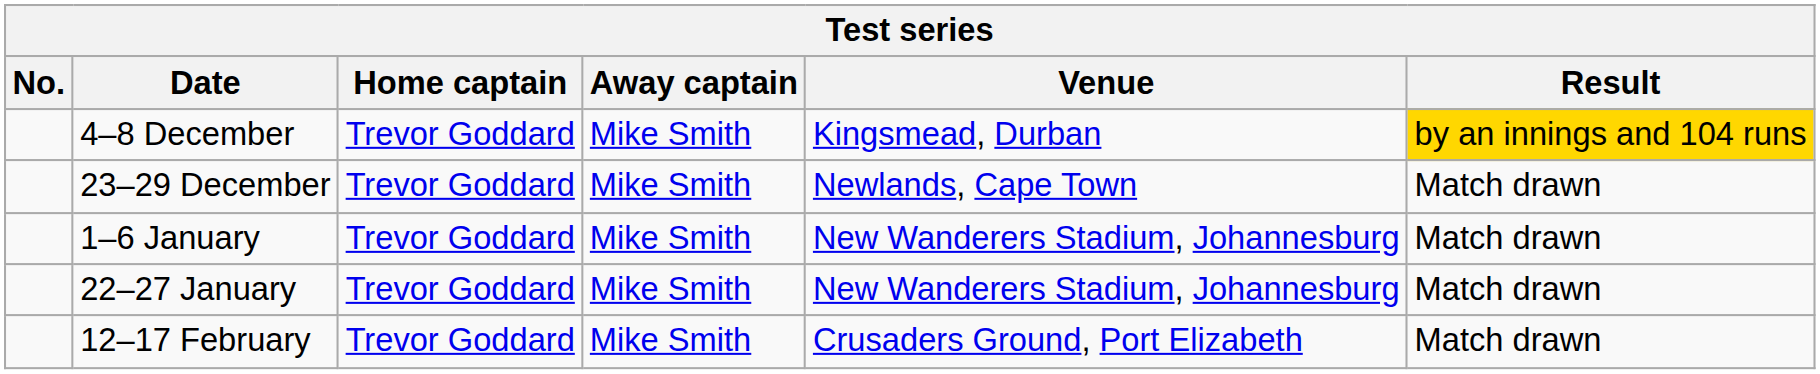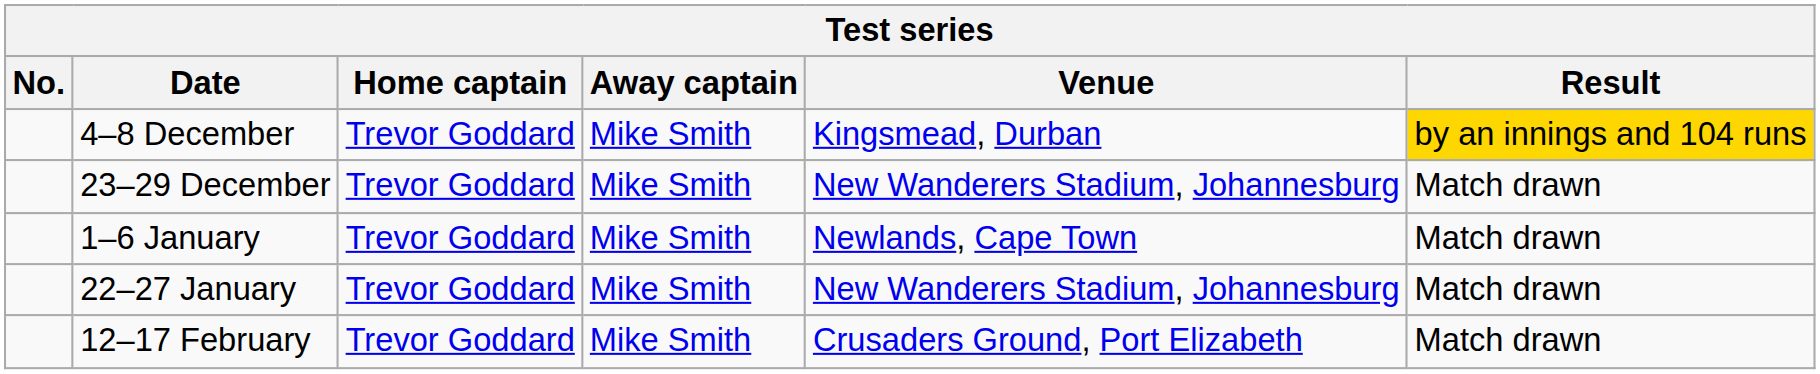(975, 185) Newlands, Cape Town -> (1106, 185) New Wanderers Stadium, Johannesburg
(1106, 237) New Wanderers Stadium, Johannesburg -> (975, 237) Newlands, Cape Town
